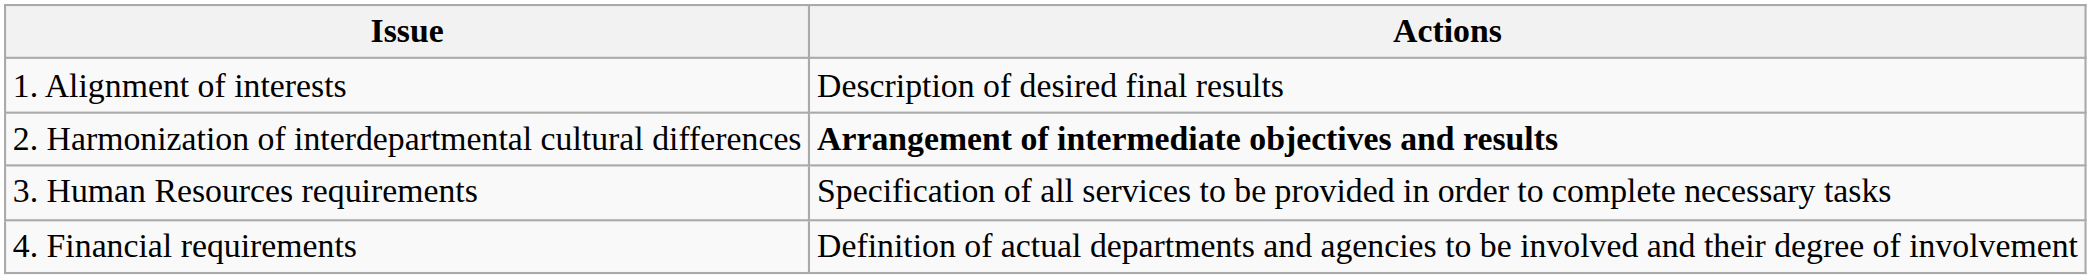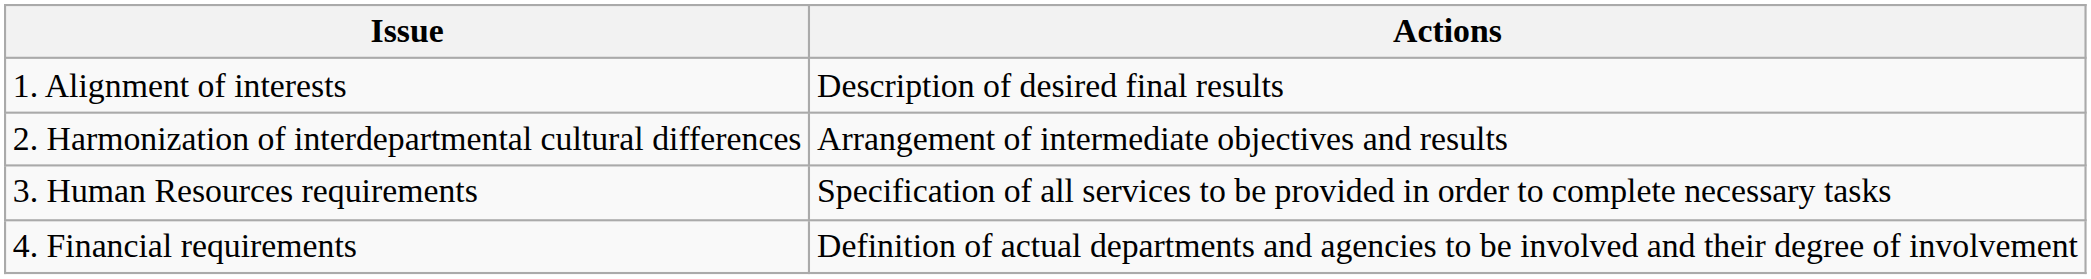(1188, 138) bold -> (1163, 138) normal
